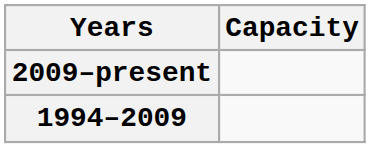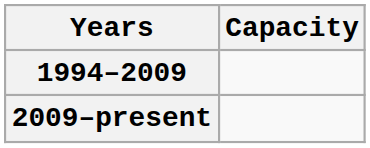rows swapped: (112, 118) <-> (112, 73)
